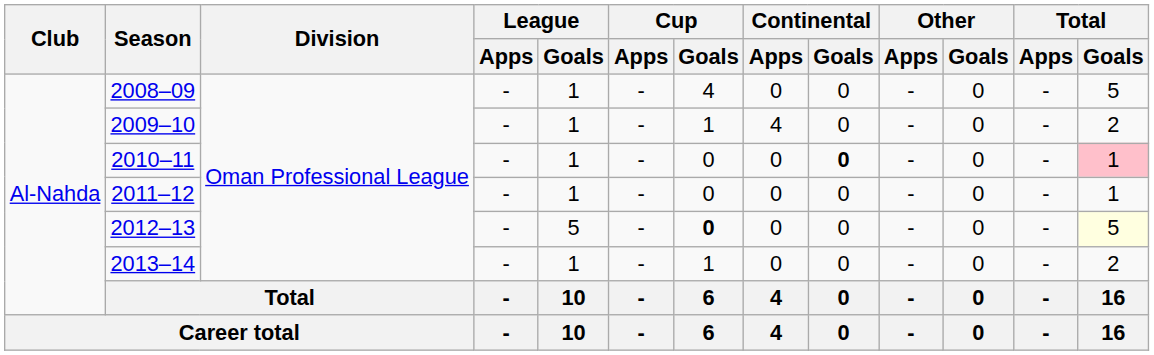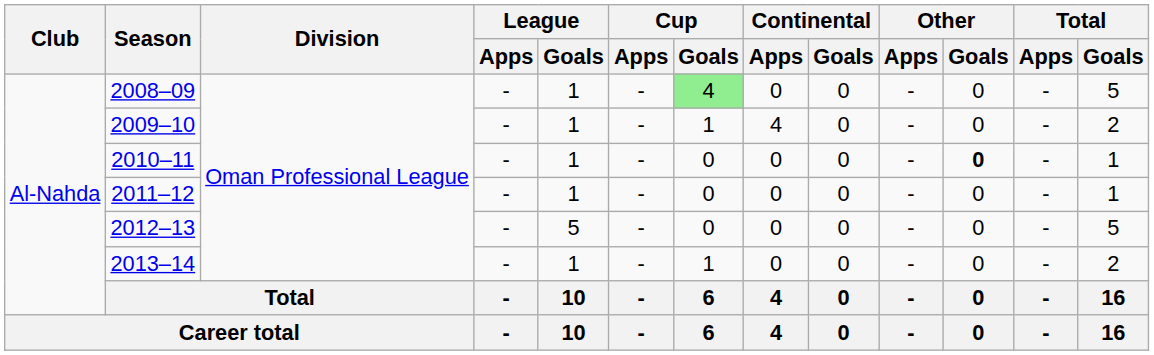(709, 90) no background -> (709, 90) lightgreen background
(843, 159) bold -> (843, 159) normal
(978, 159) normal -> (978, 159) bold
(1113, 159) pink background -> (1113, 159) no background
(709, 228) bold -> (709, 228) normal
(1113, 228) lightyellow background -> (1113, 228) no background
